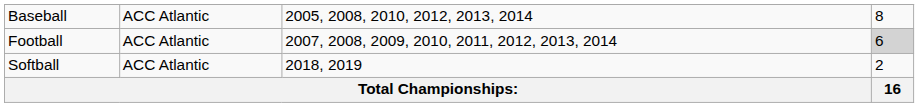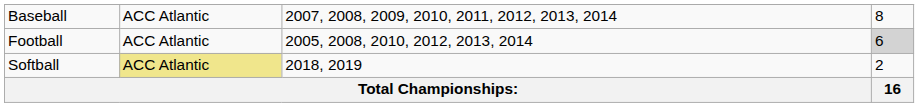(409, 16) 2005, 2008, 2010, 2012, 2013, 2014 -> (451, 16) 2007, 2008, 2009, 2010, 2011, 2012, 2013, 2014
(451, 41) 2007, 2008, 2009, 2010, 2011, 2012, 2013, 2014 -> (409, 41) 2005, 2008, 2010, 2012, 2013, 2014
(166, 65) no background -> (166, 65) khaki background
